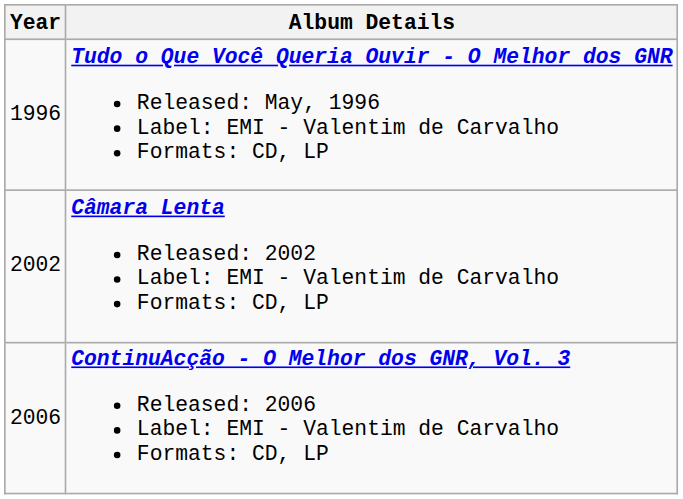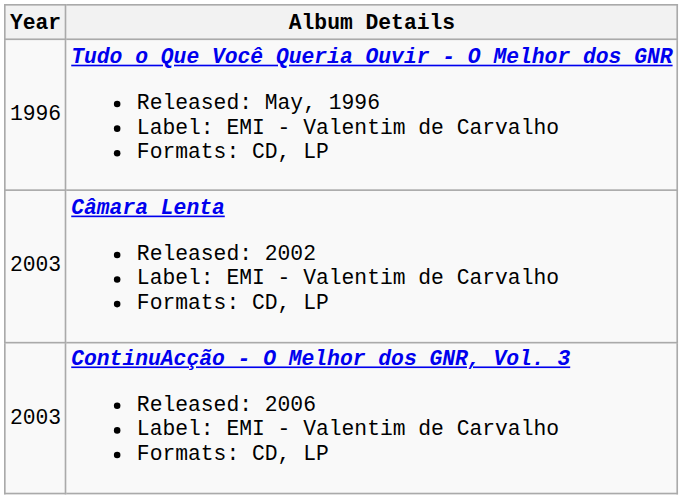(35, 266) 2002 -> (35, 266) 2003
(35, 418) 2006 -> (35, 418) 2003
